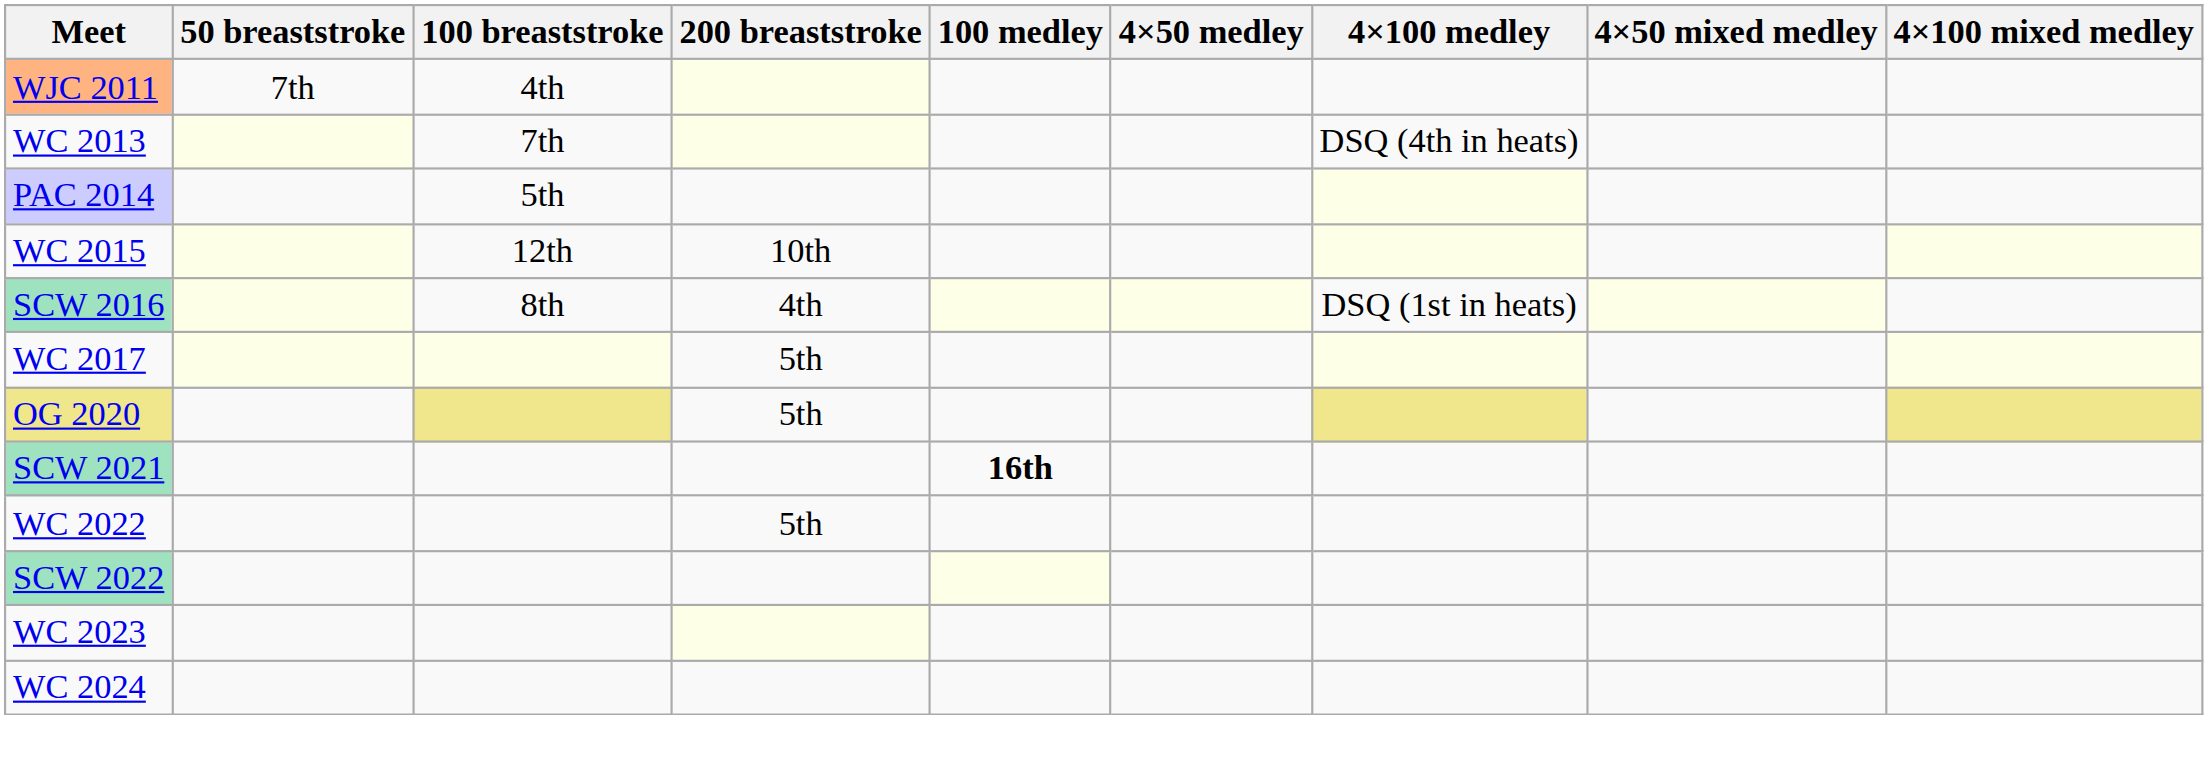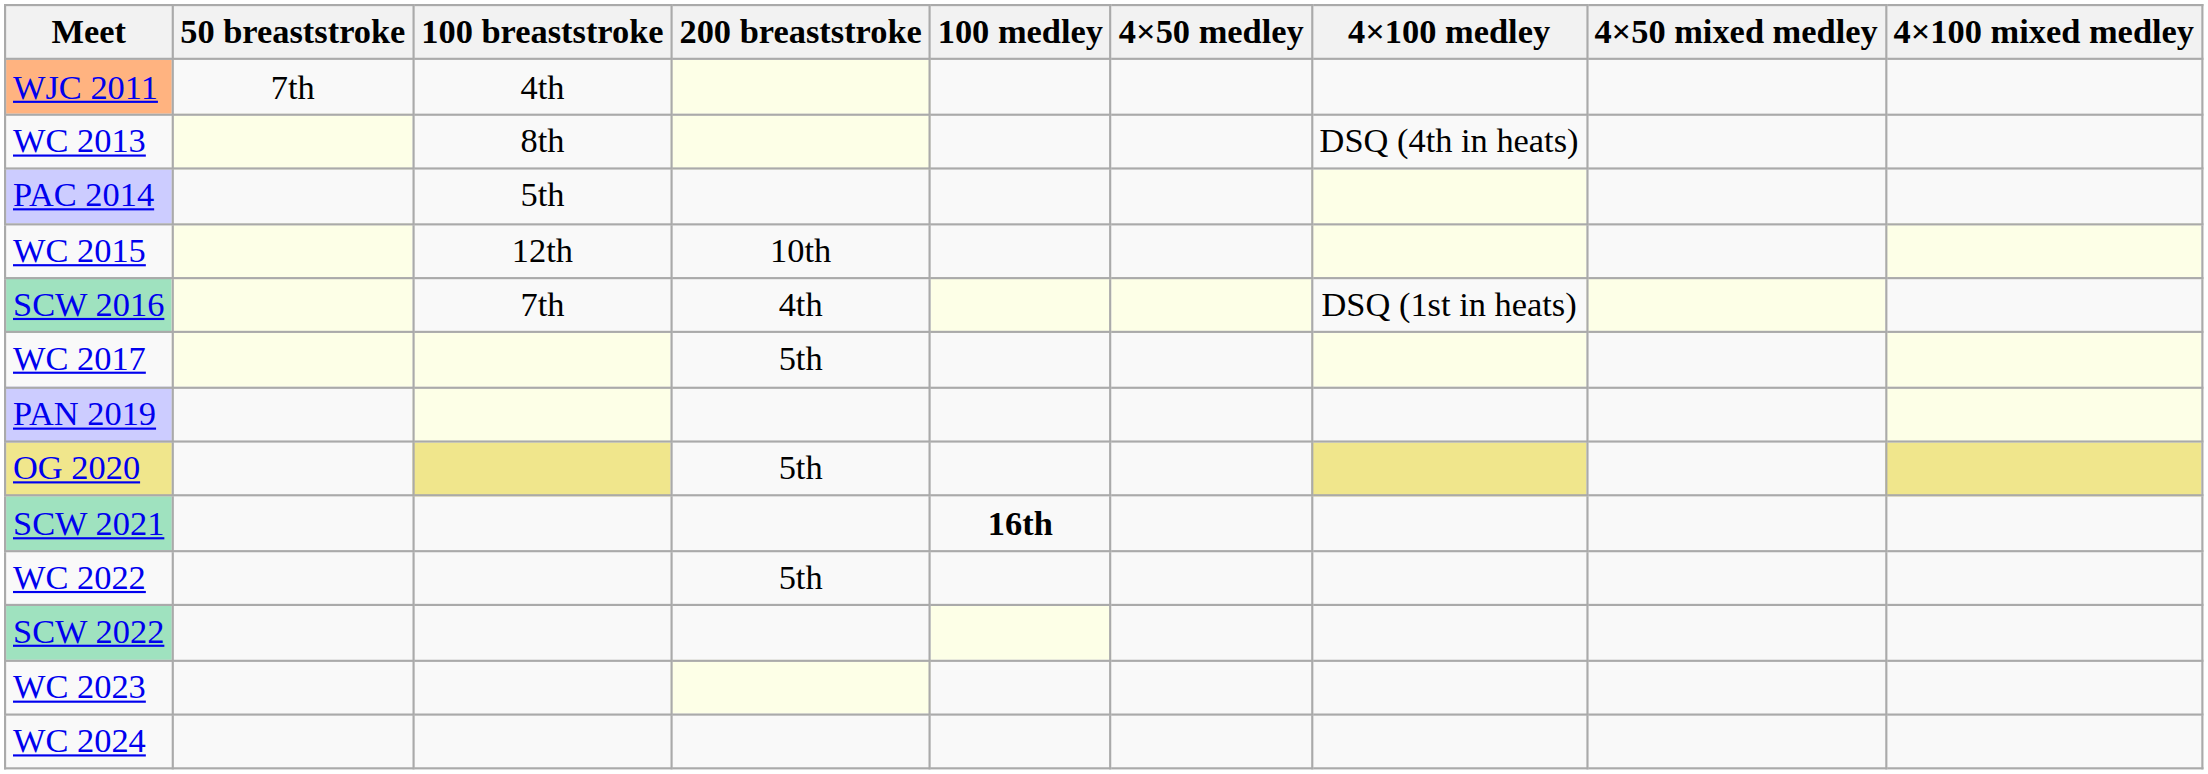(542, 140) 7th -> (542, 140) 8th
(542, 304) 8th -> (542, 304) 7th
+ row: (85, 413)
